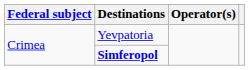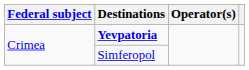(125, 34) normal -> (127, 34) bold
(128, 55) bold -> (126, 55) normal
